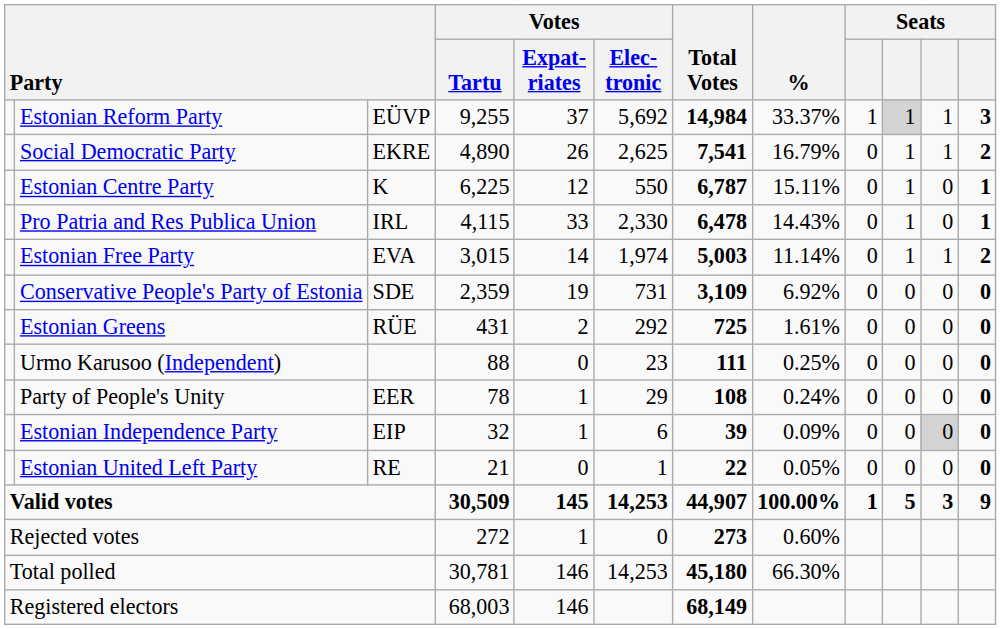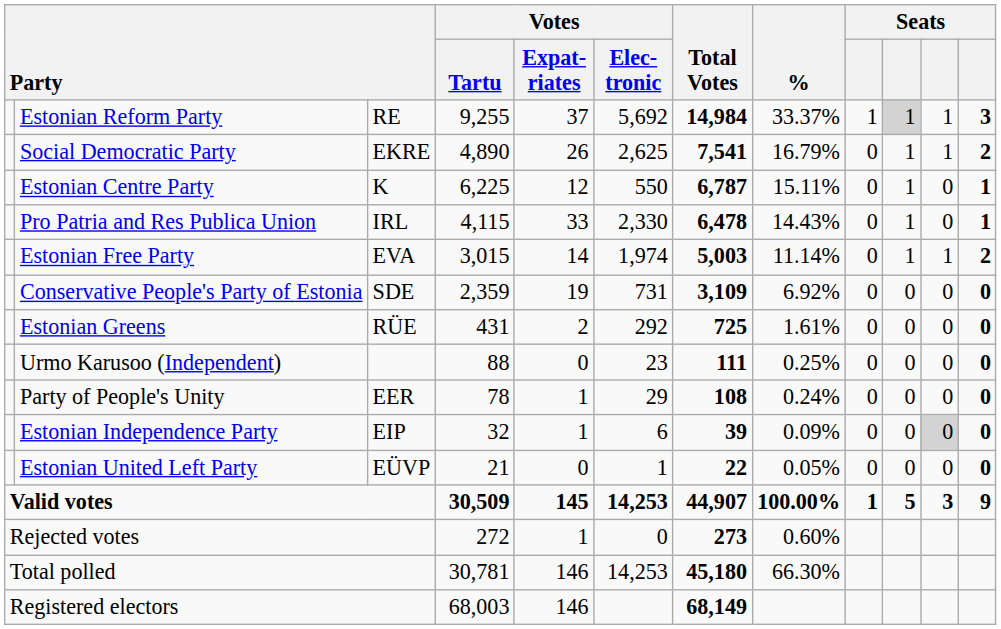(401, 116) EÜVP -> (387, 116) RE
(387, 467) RE -> (401, 467) EÜVP
